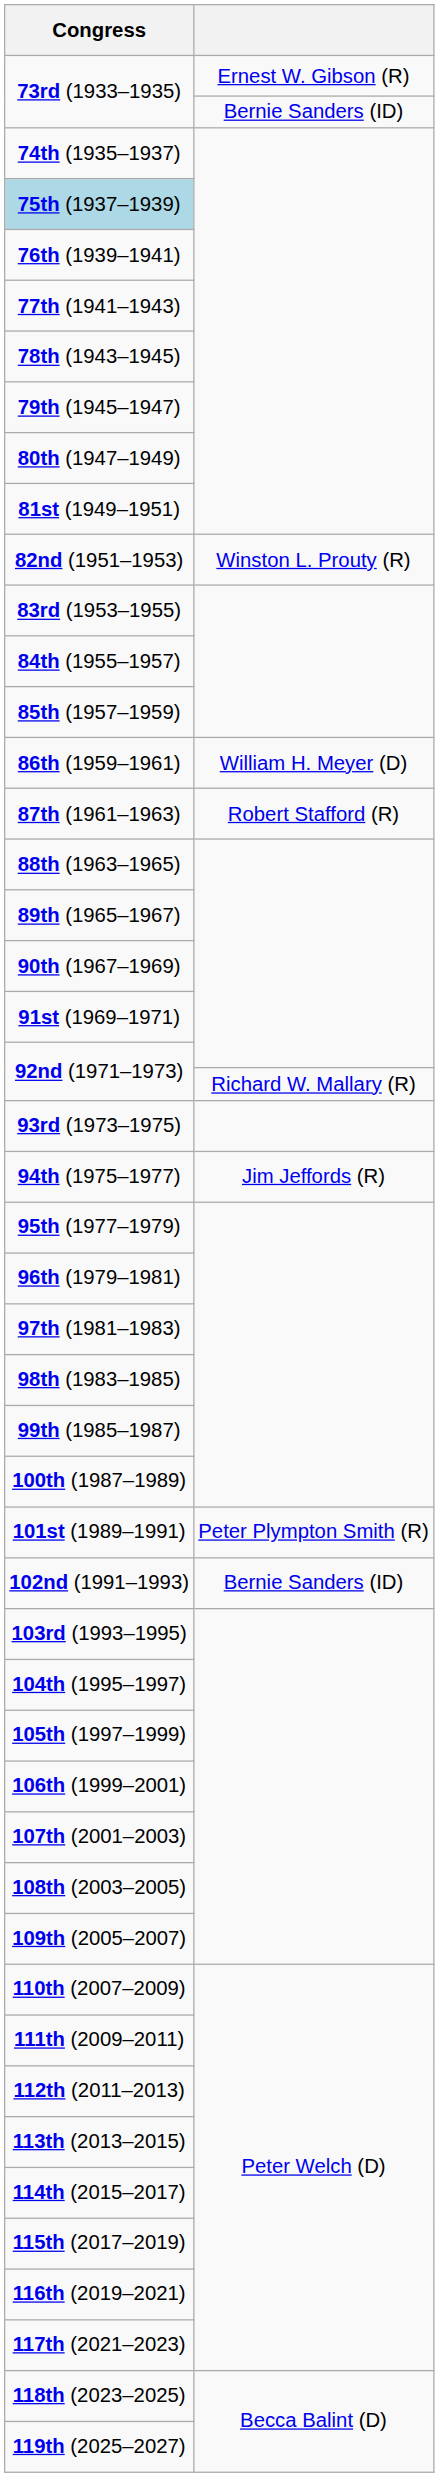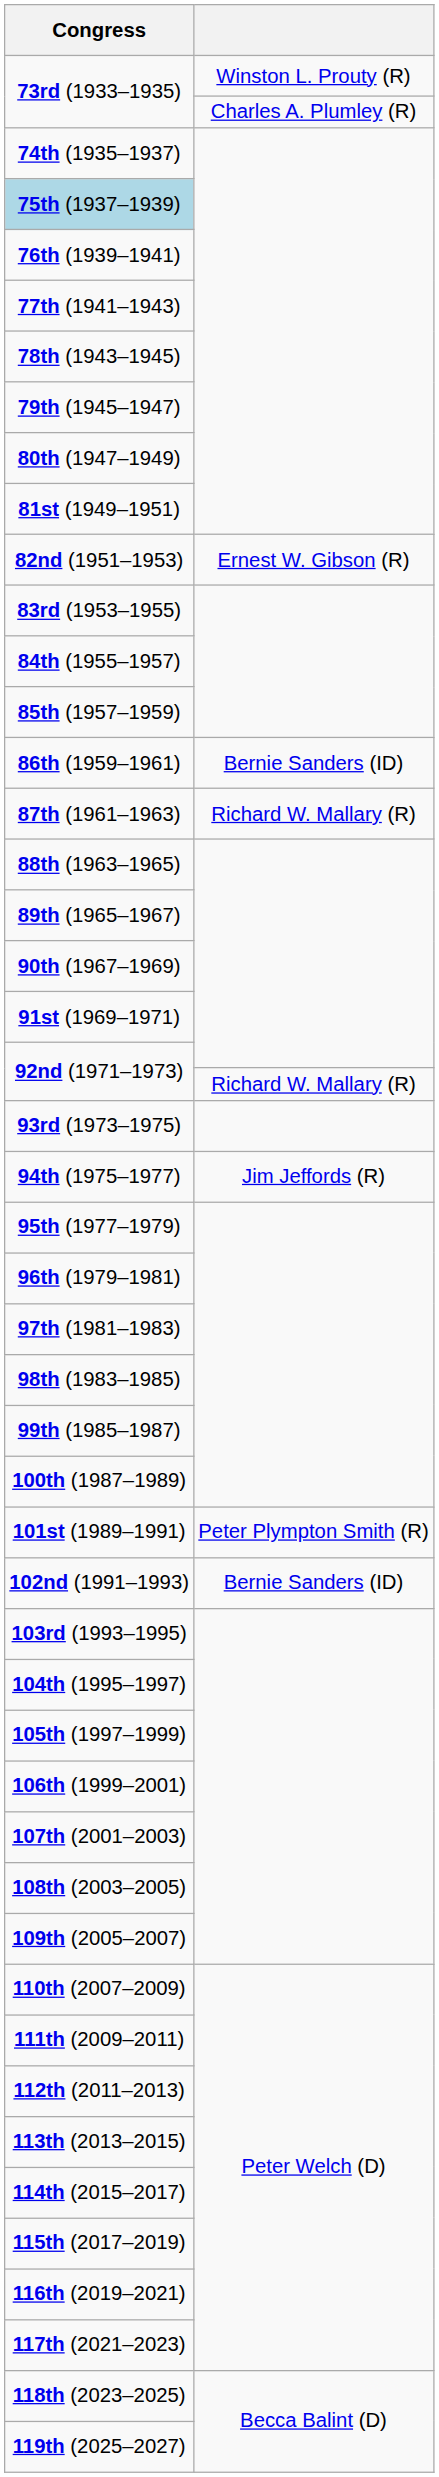(313, 75) Ernest W. Gibson (R) -> (313, 75) Winston L. Prouty (R)
(313, 112) Bernie Sanders (ID) -> (313, 112) Charles A. Plumley (R)
(313, 559) Winston L. Prouty (R) -> (313, 559) Ernest W. Gibson (R)
(313, 763) William H. Meyer (D) -> (313, 763) Bernie Sanders (ID)
(313, 813) Robert Stafford (R) -> (313, 813) Richard W. Mallary (R)
